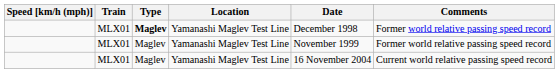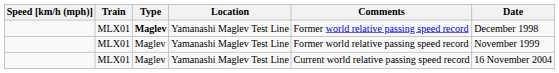columns swapped: (332, 12) <-> (464, 12)
